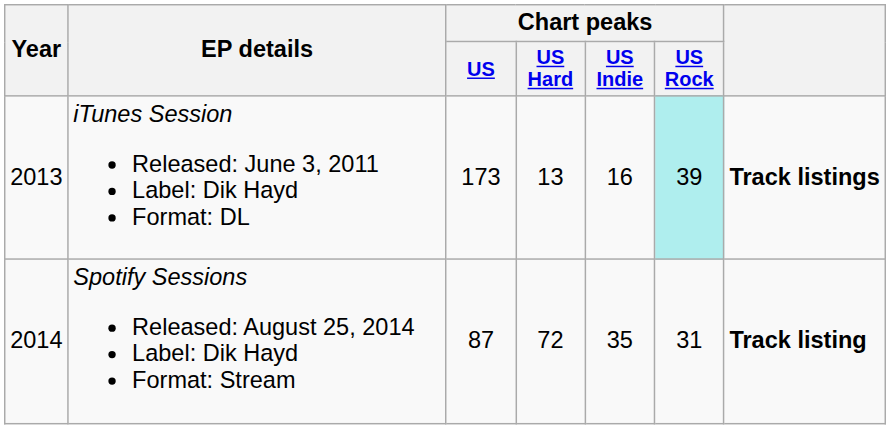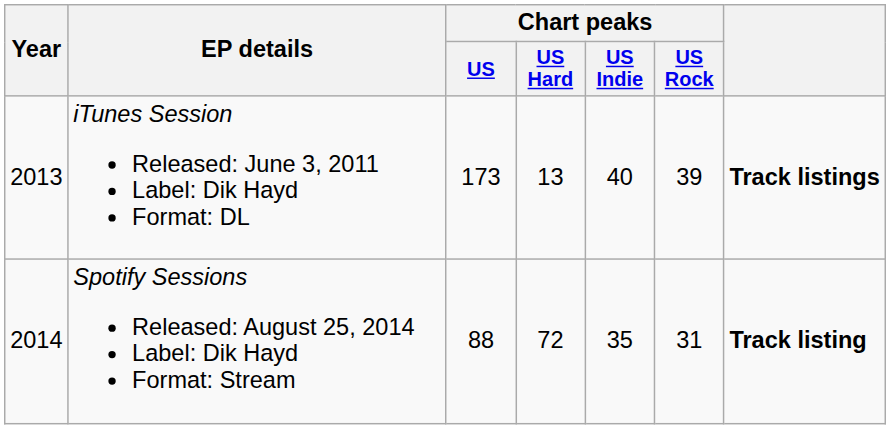(620, 177) 16 -> (620, 177) 40
(689, 177) paleturquoise background -> (689, 177) no background
(481, 340) 87 -> (481, 340) 88
